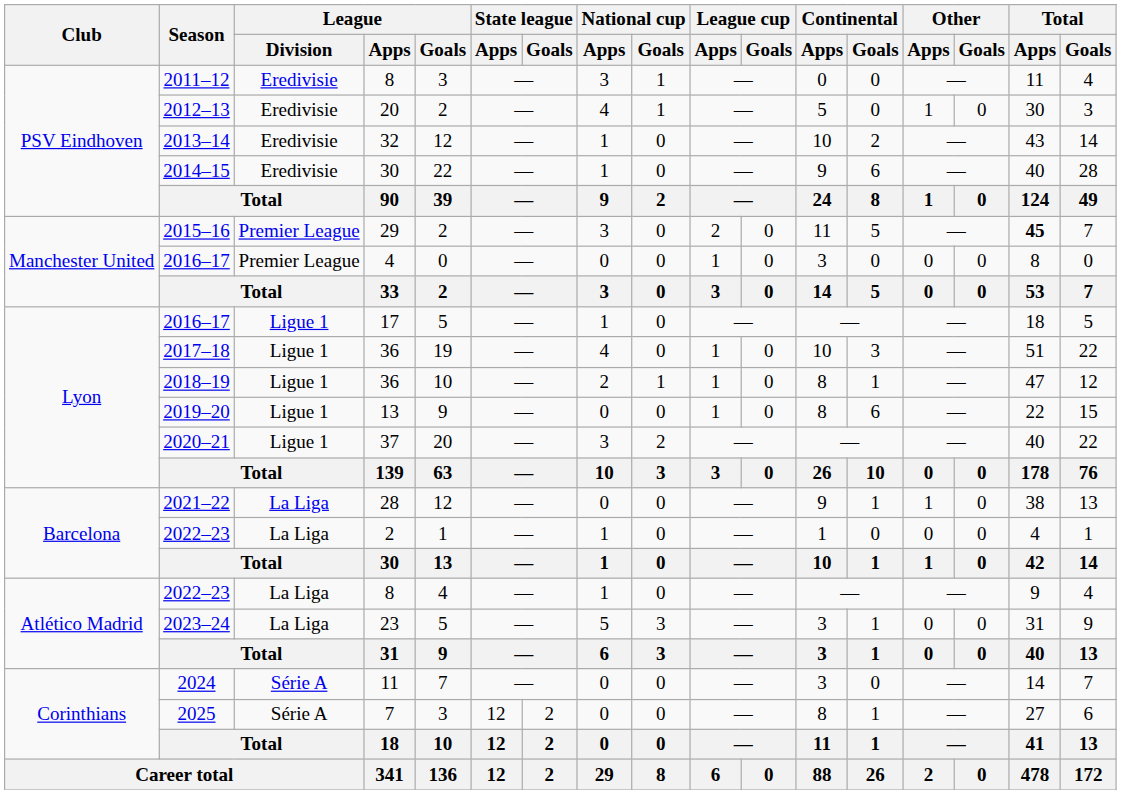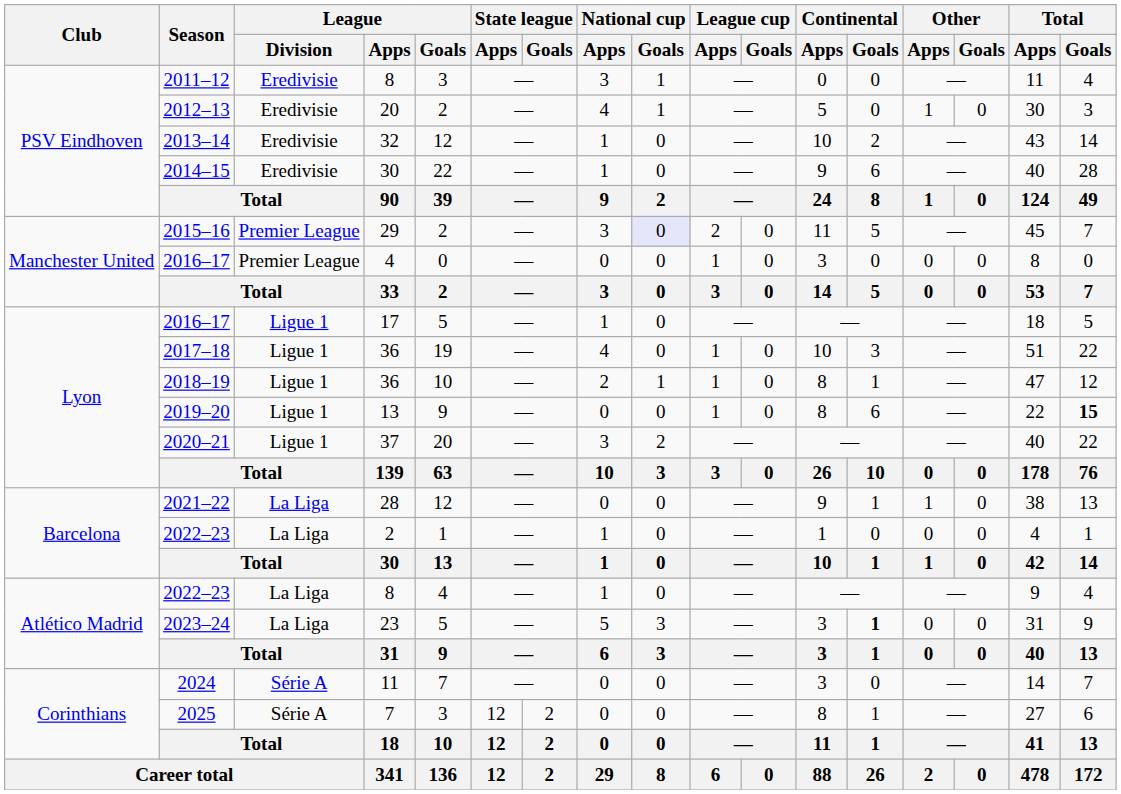(661, 230) no background -> (661, 230) lavender background
(1035, 230) bold -> (1035, 230) normal
(1088, 412) normal -> (1088, 412) bold
(875, 623) normal -> (875, 623) bold
